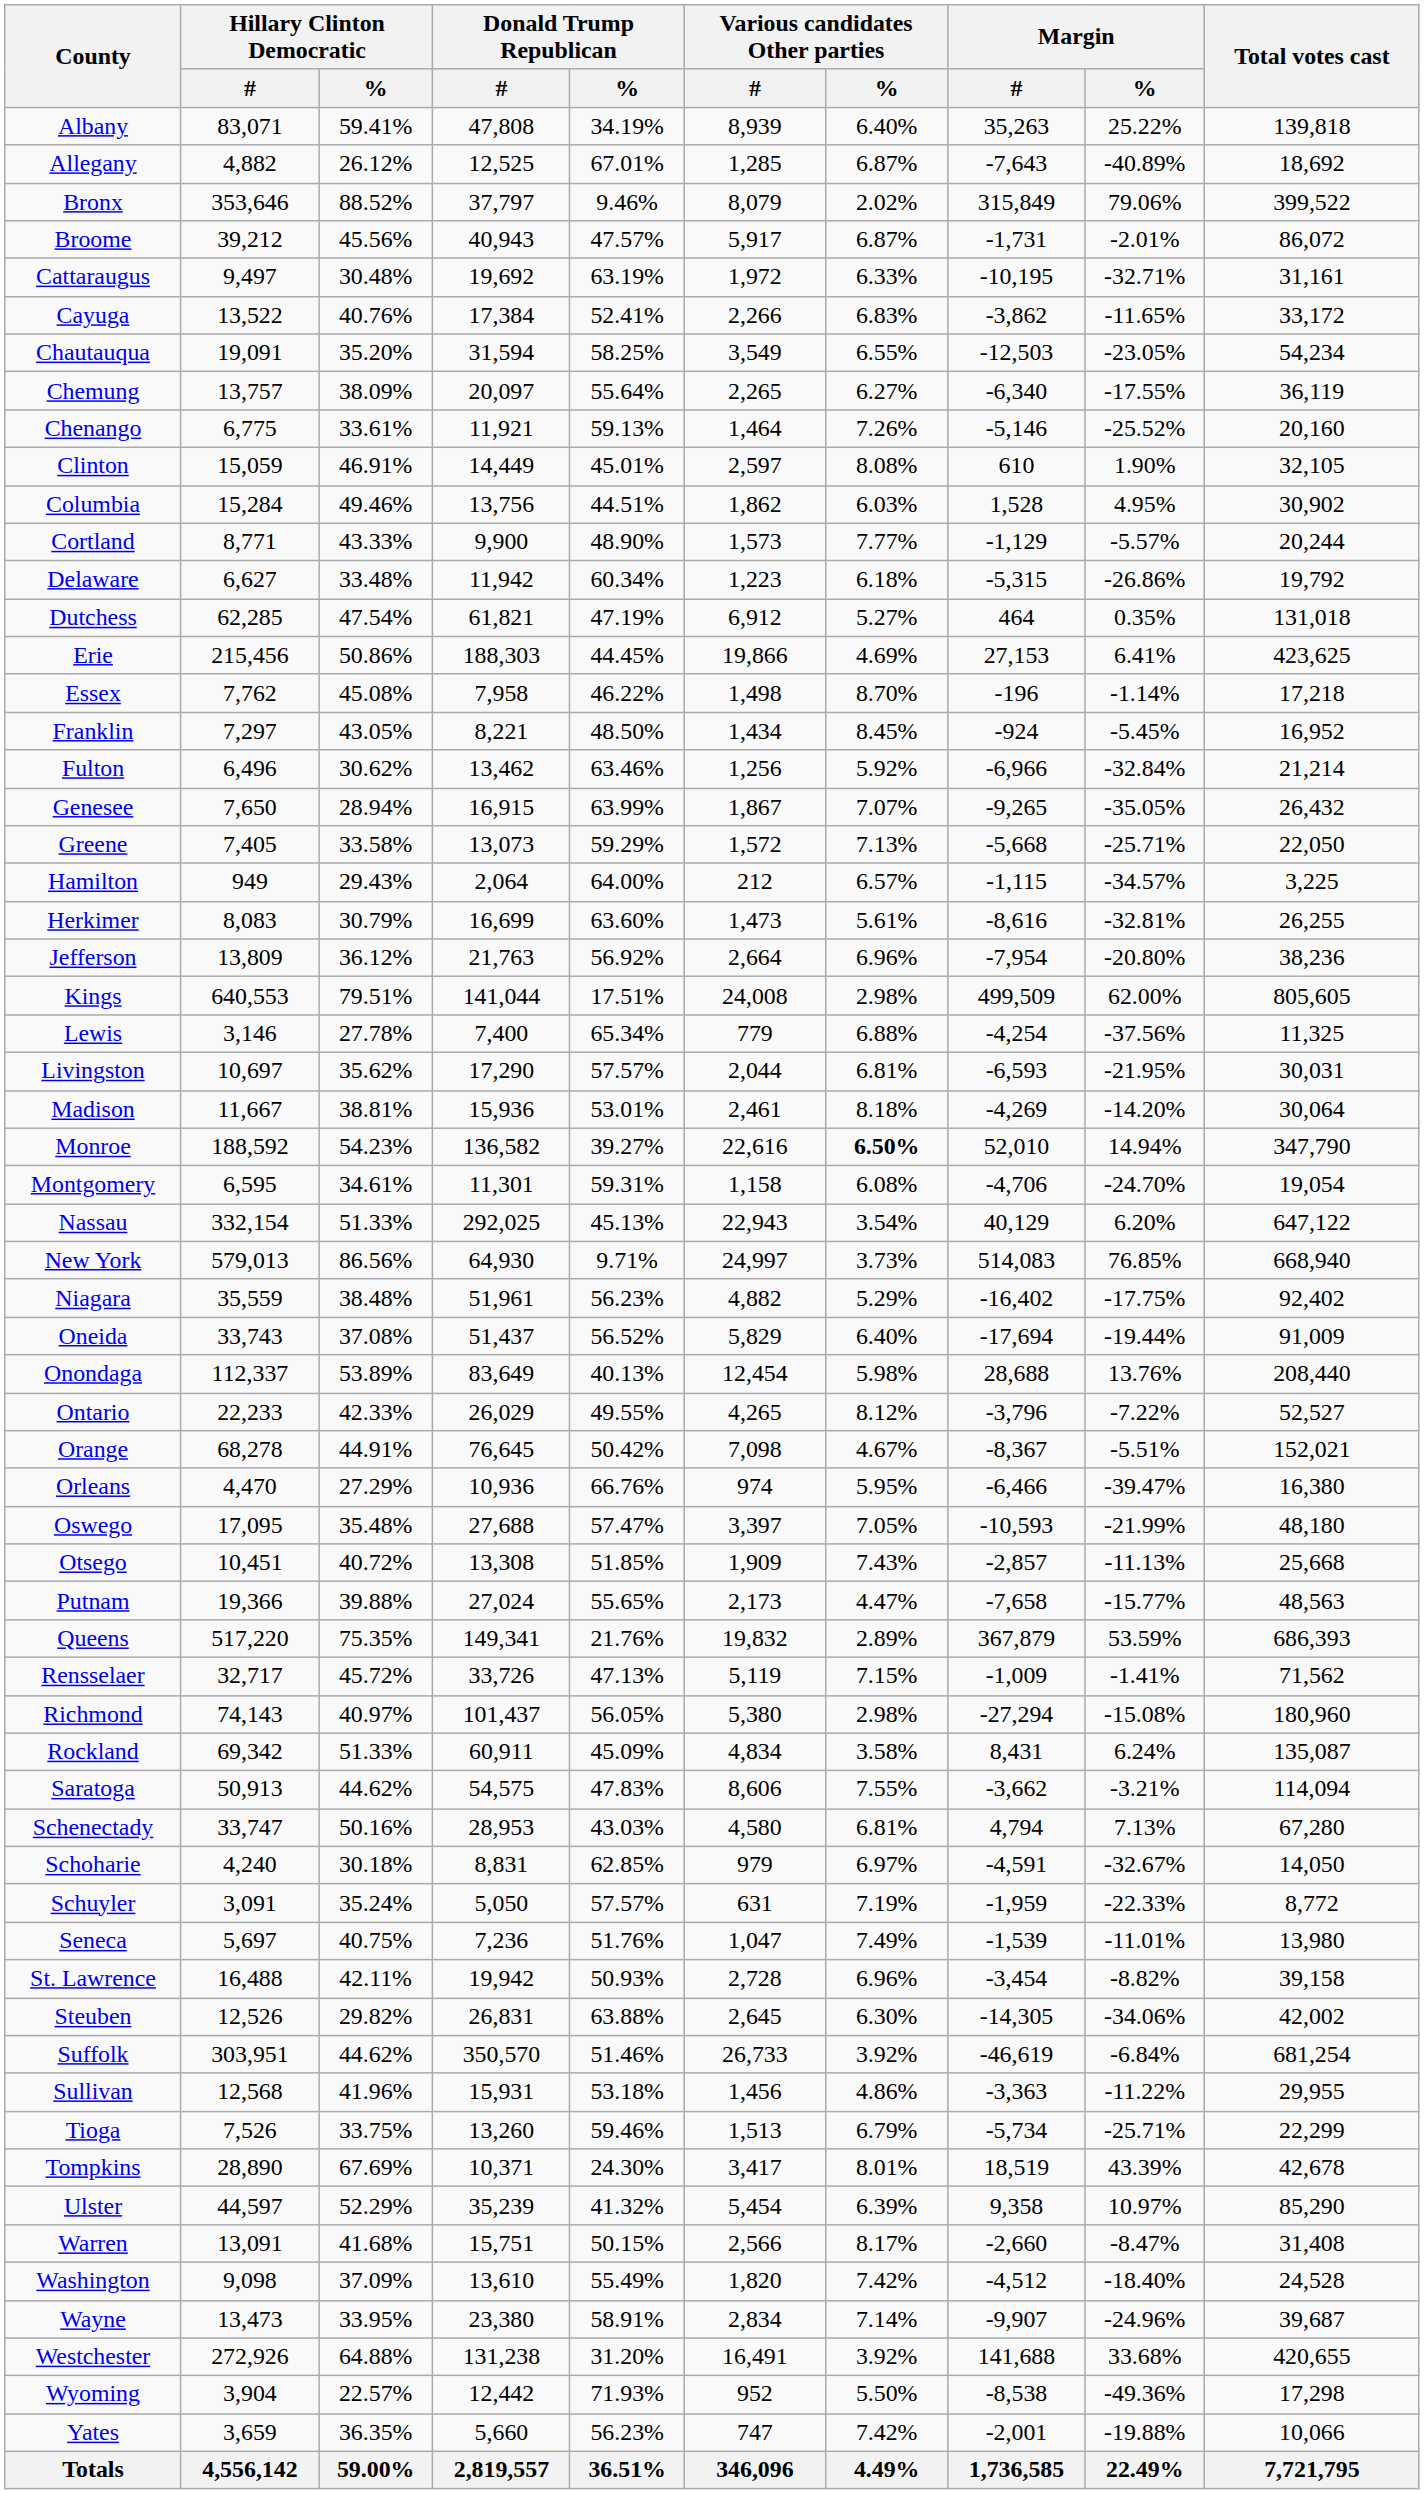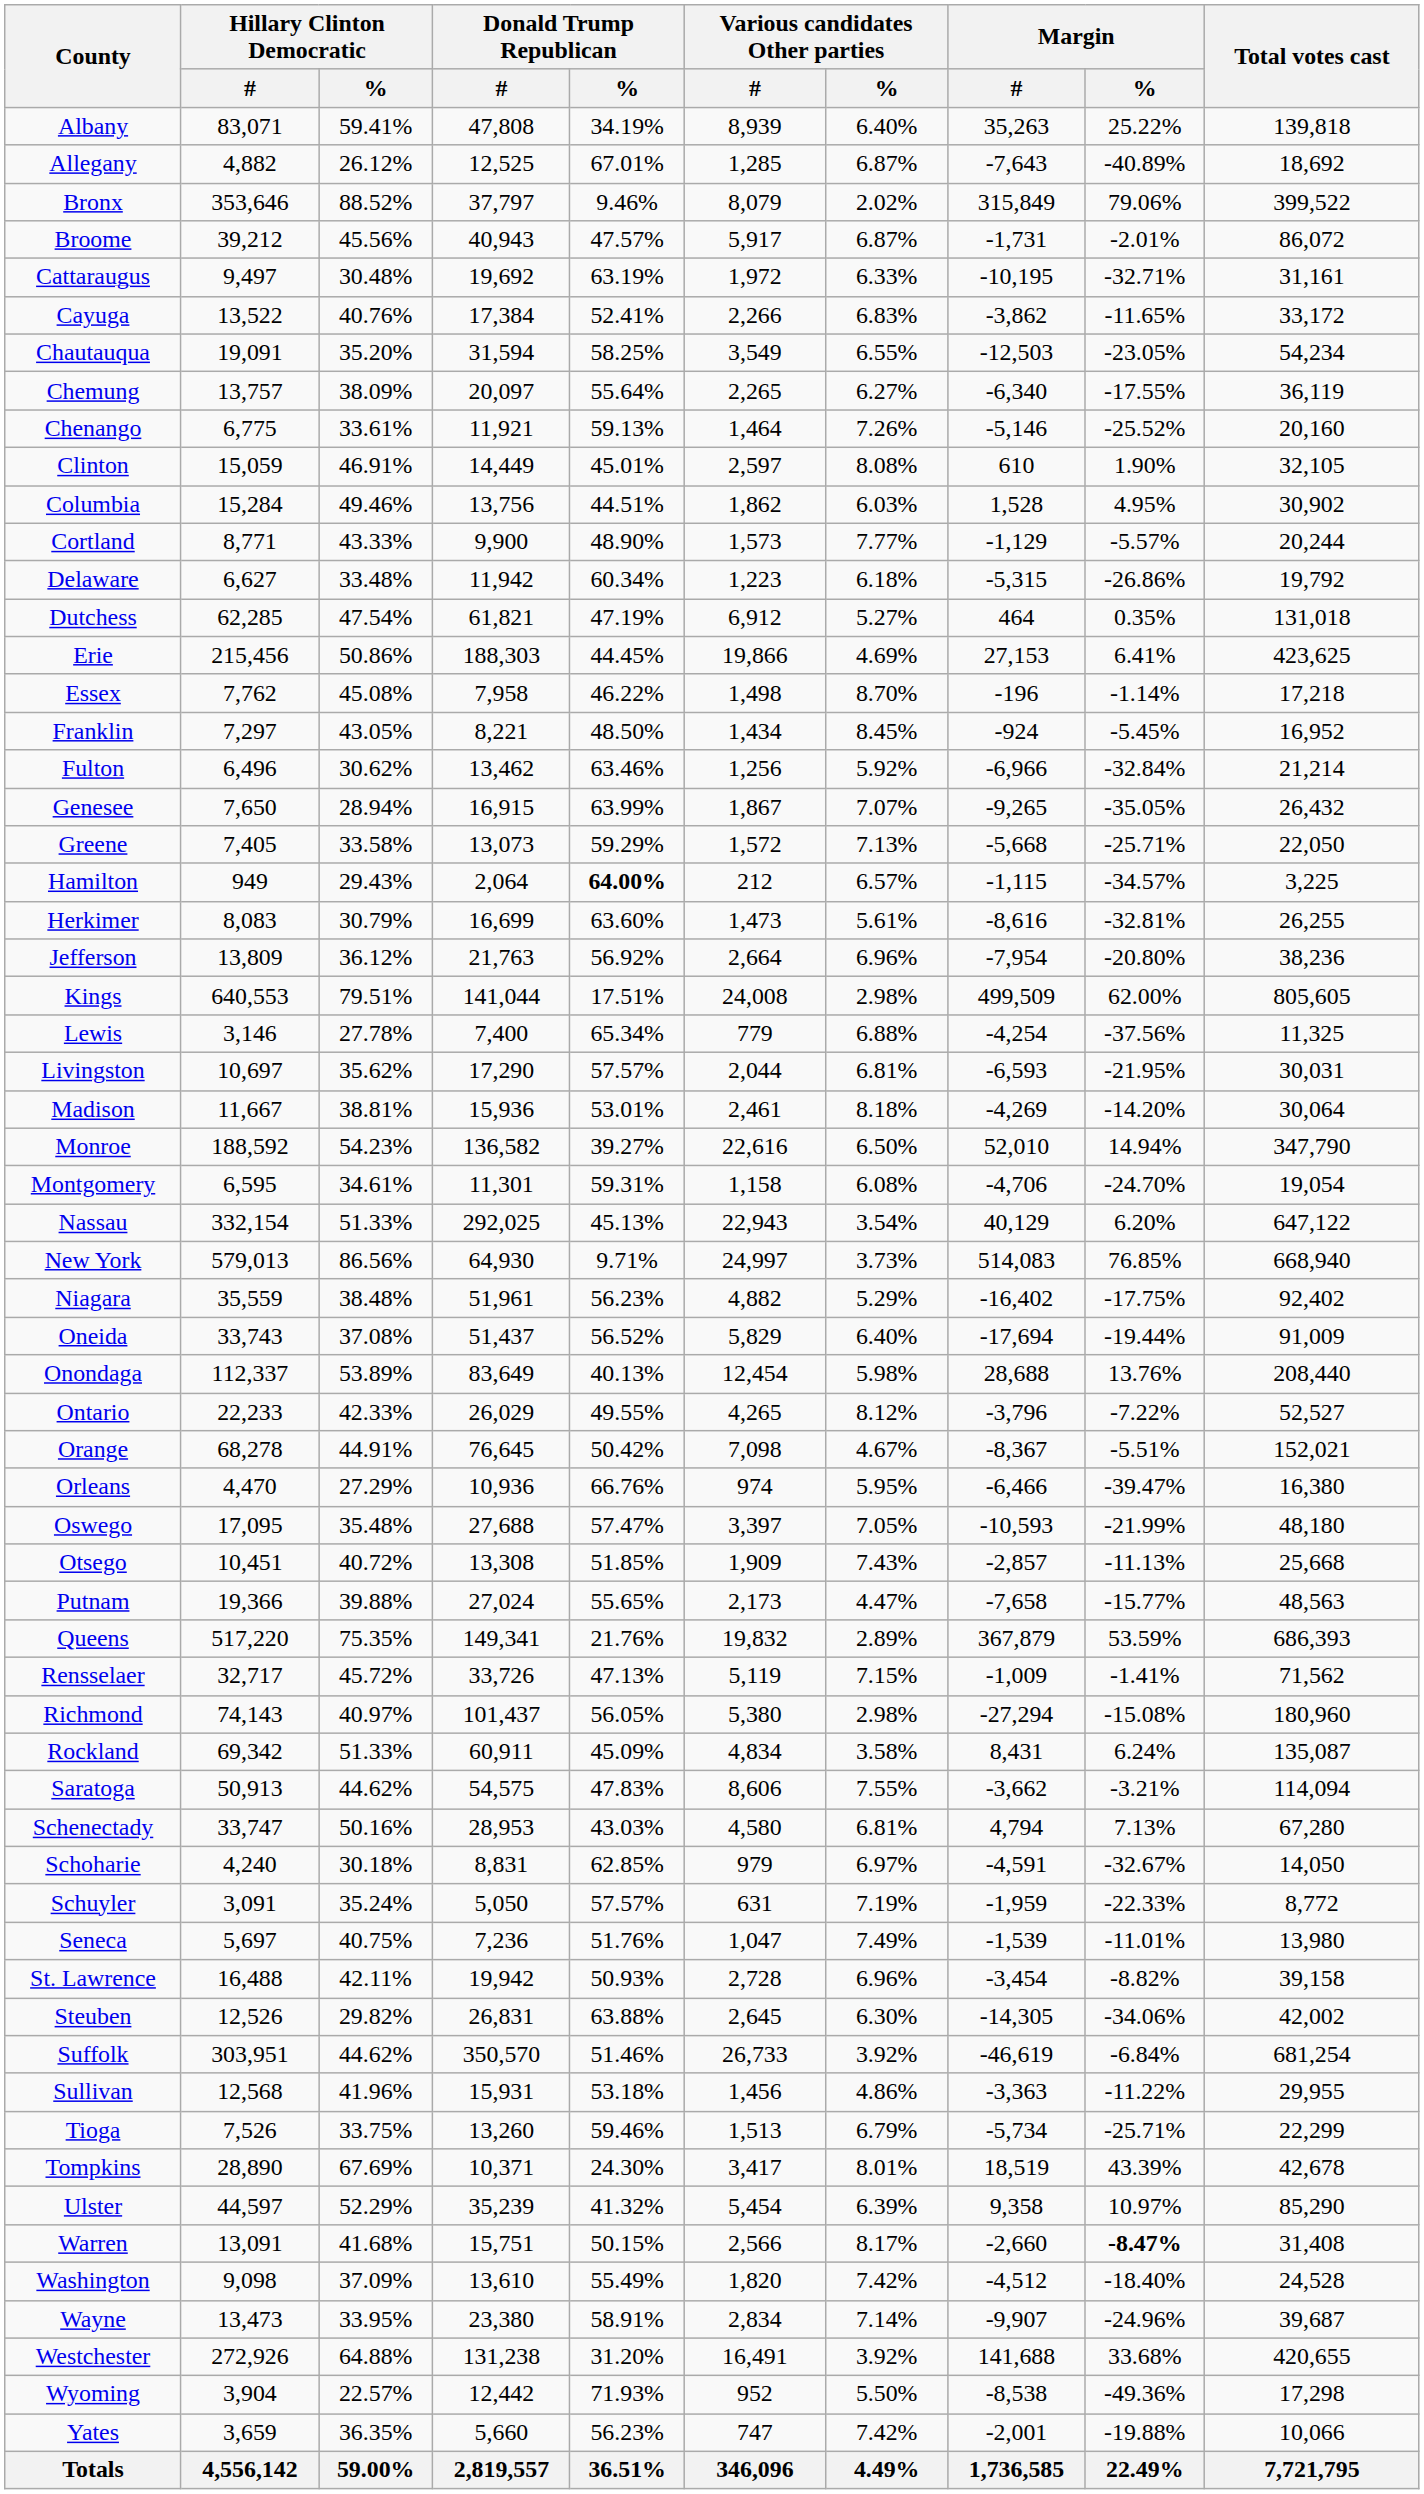(627, 882) normal -> (627, 882) bold
(887, 1146) bold -> (887, 1146) normal
(1145, 2243) normal -> (1145, 2243) bold
